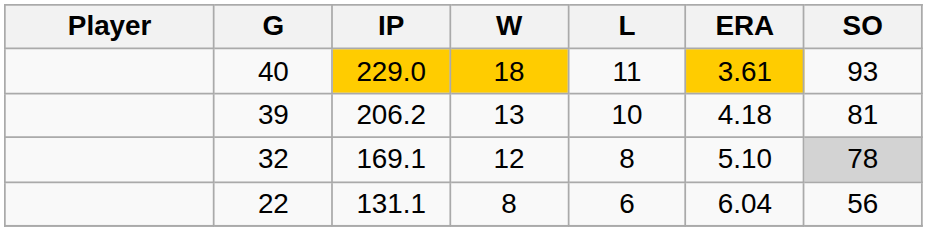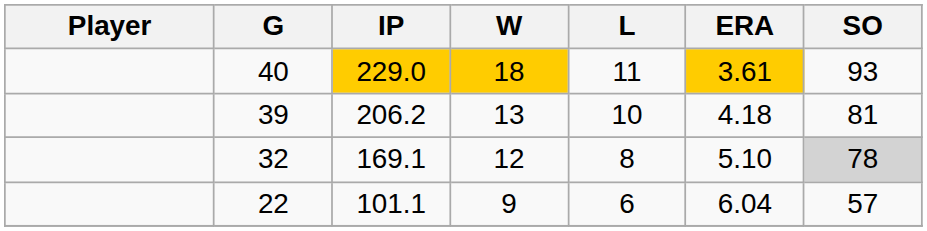(391, 203) 131.1 -> (391, 203) 101.1
(509, 203) 8 -> (509, 203) 9
(863, 203) 56 -> (863, 203) 57
